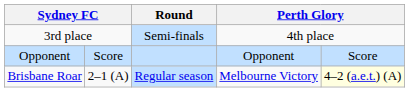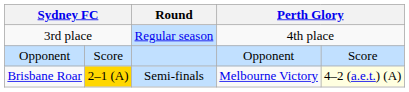(174, 35) Semi-finals -> (174, 35) Regular season
(108, 76) no background -> (108, 76) gold background
(174, 76) Regular season -> (174, 76) Semi-finals
